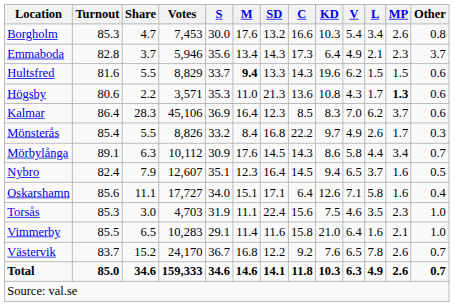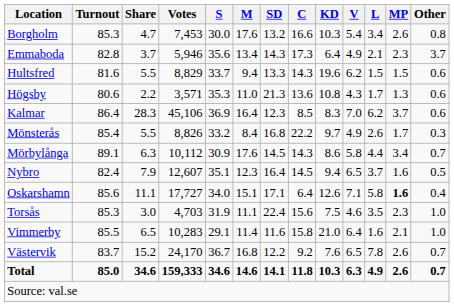(250, 73) bold -> (250, 73) normal
(400, 93) bold -> (400, 93) normal
(400, 192) normal -> (400, 192) bold
